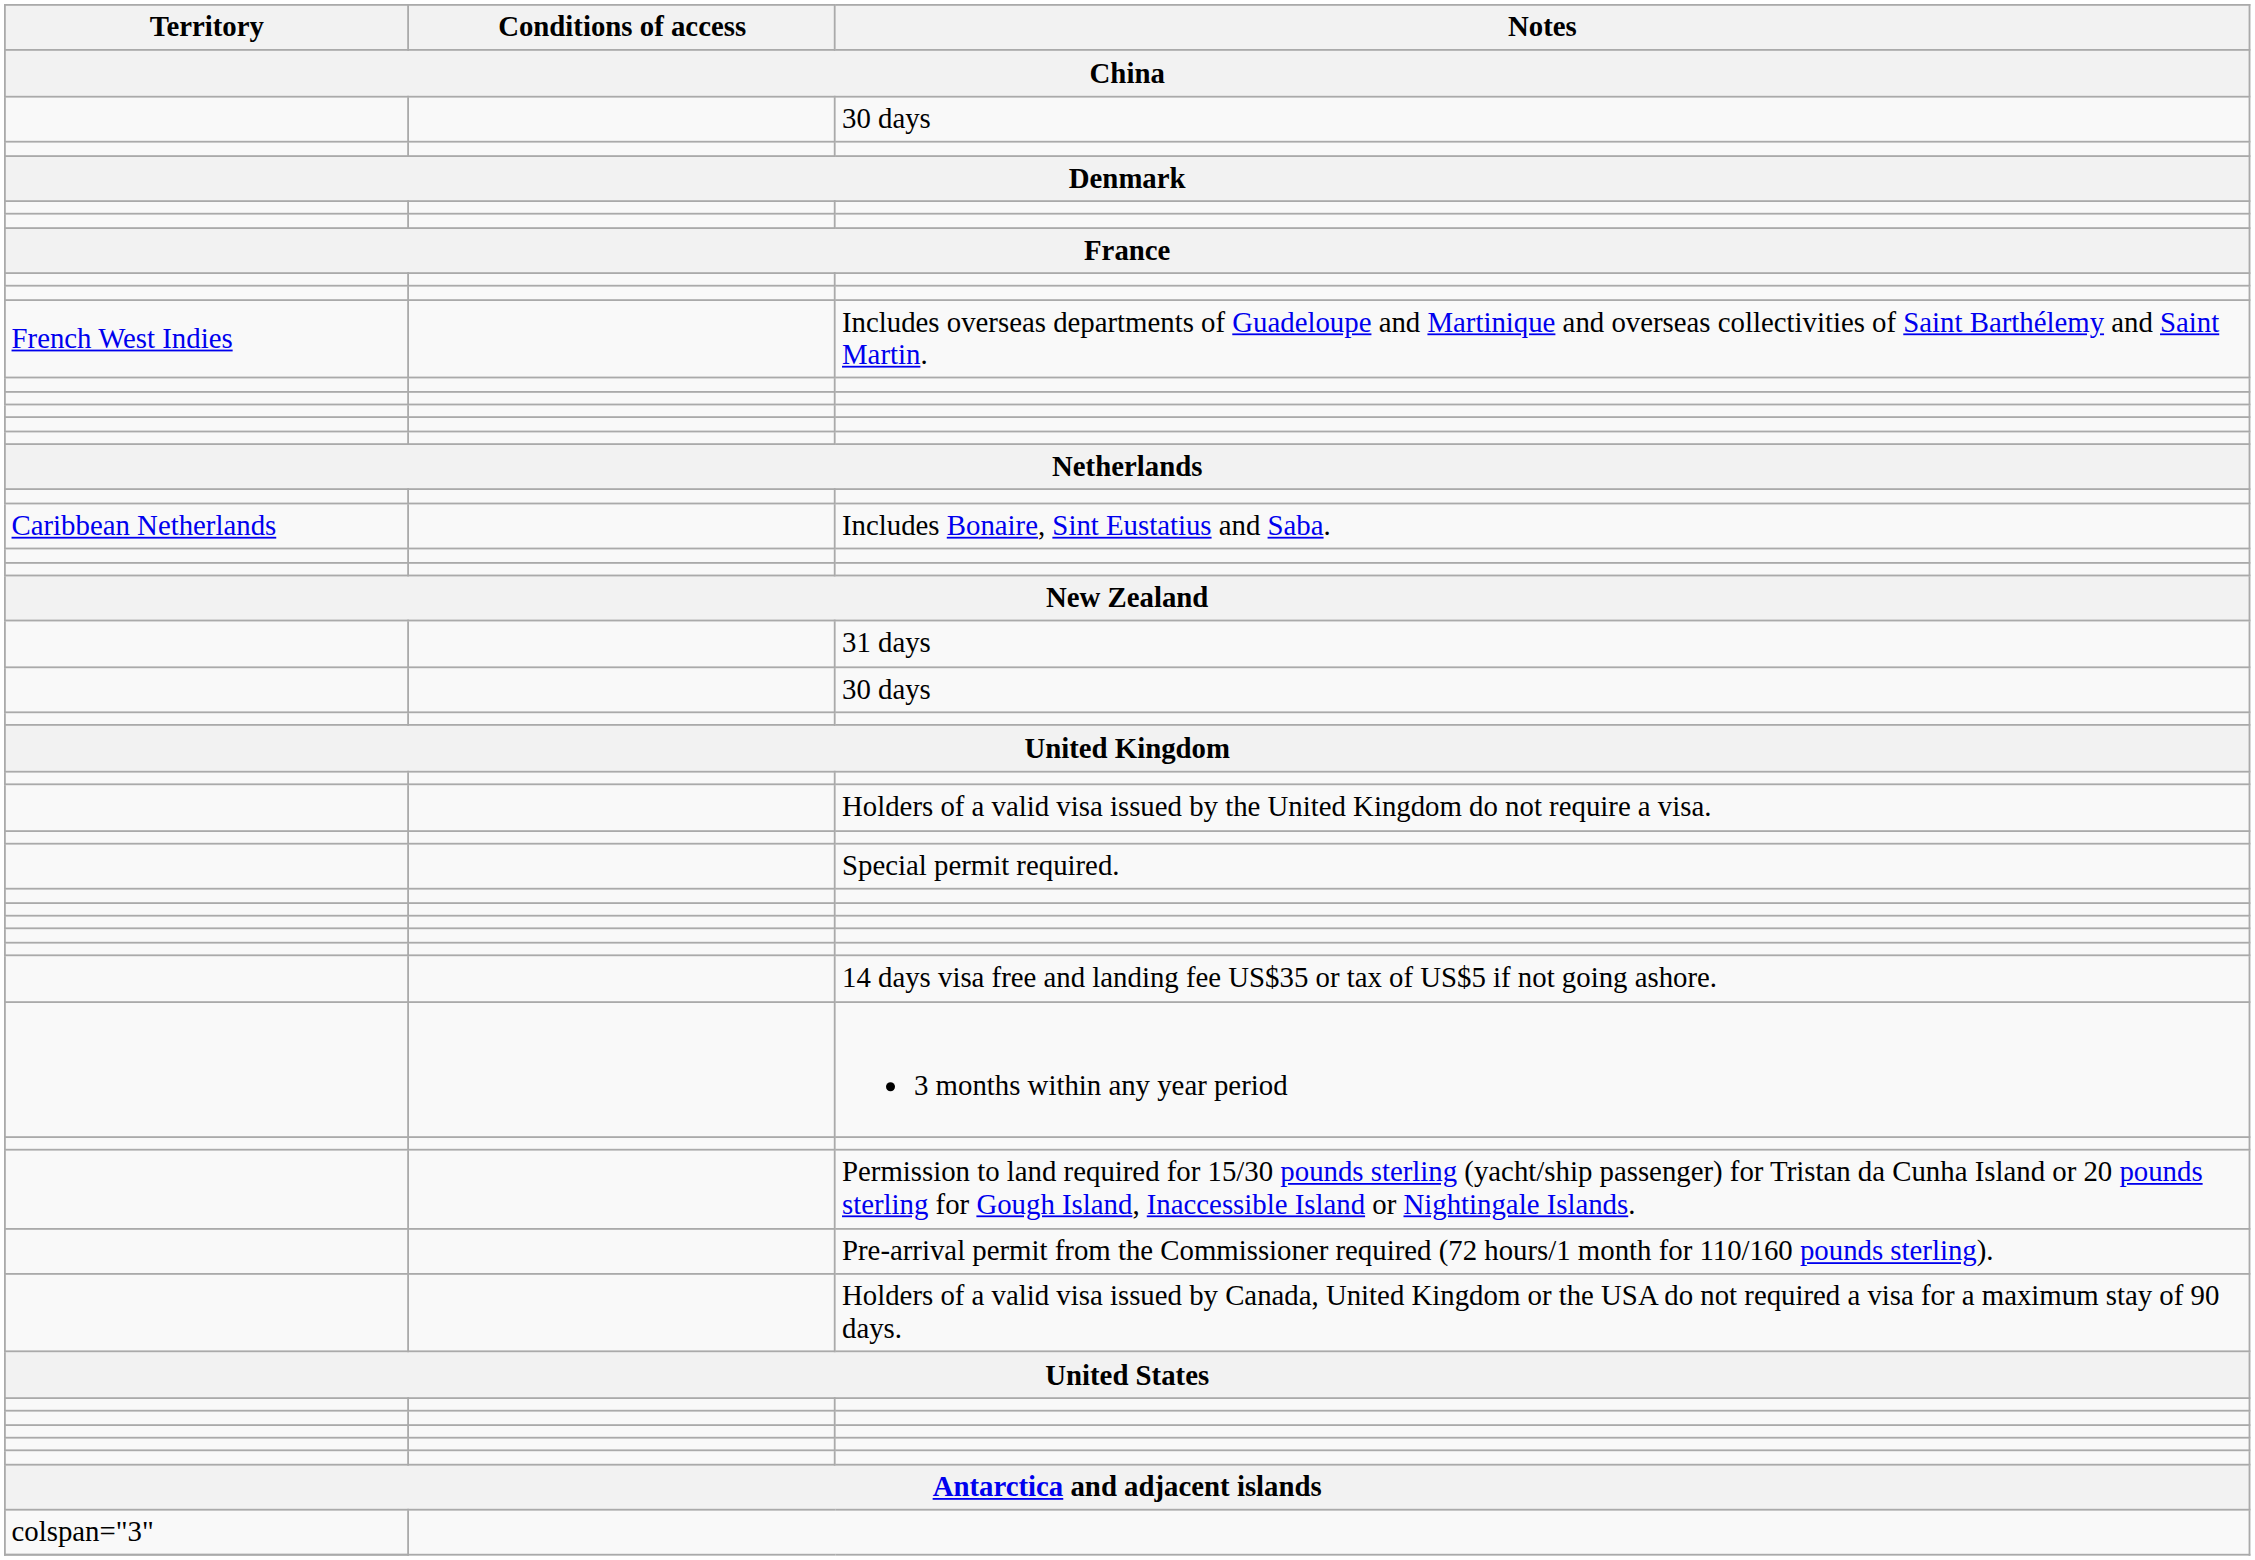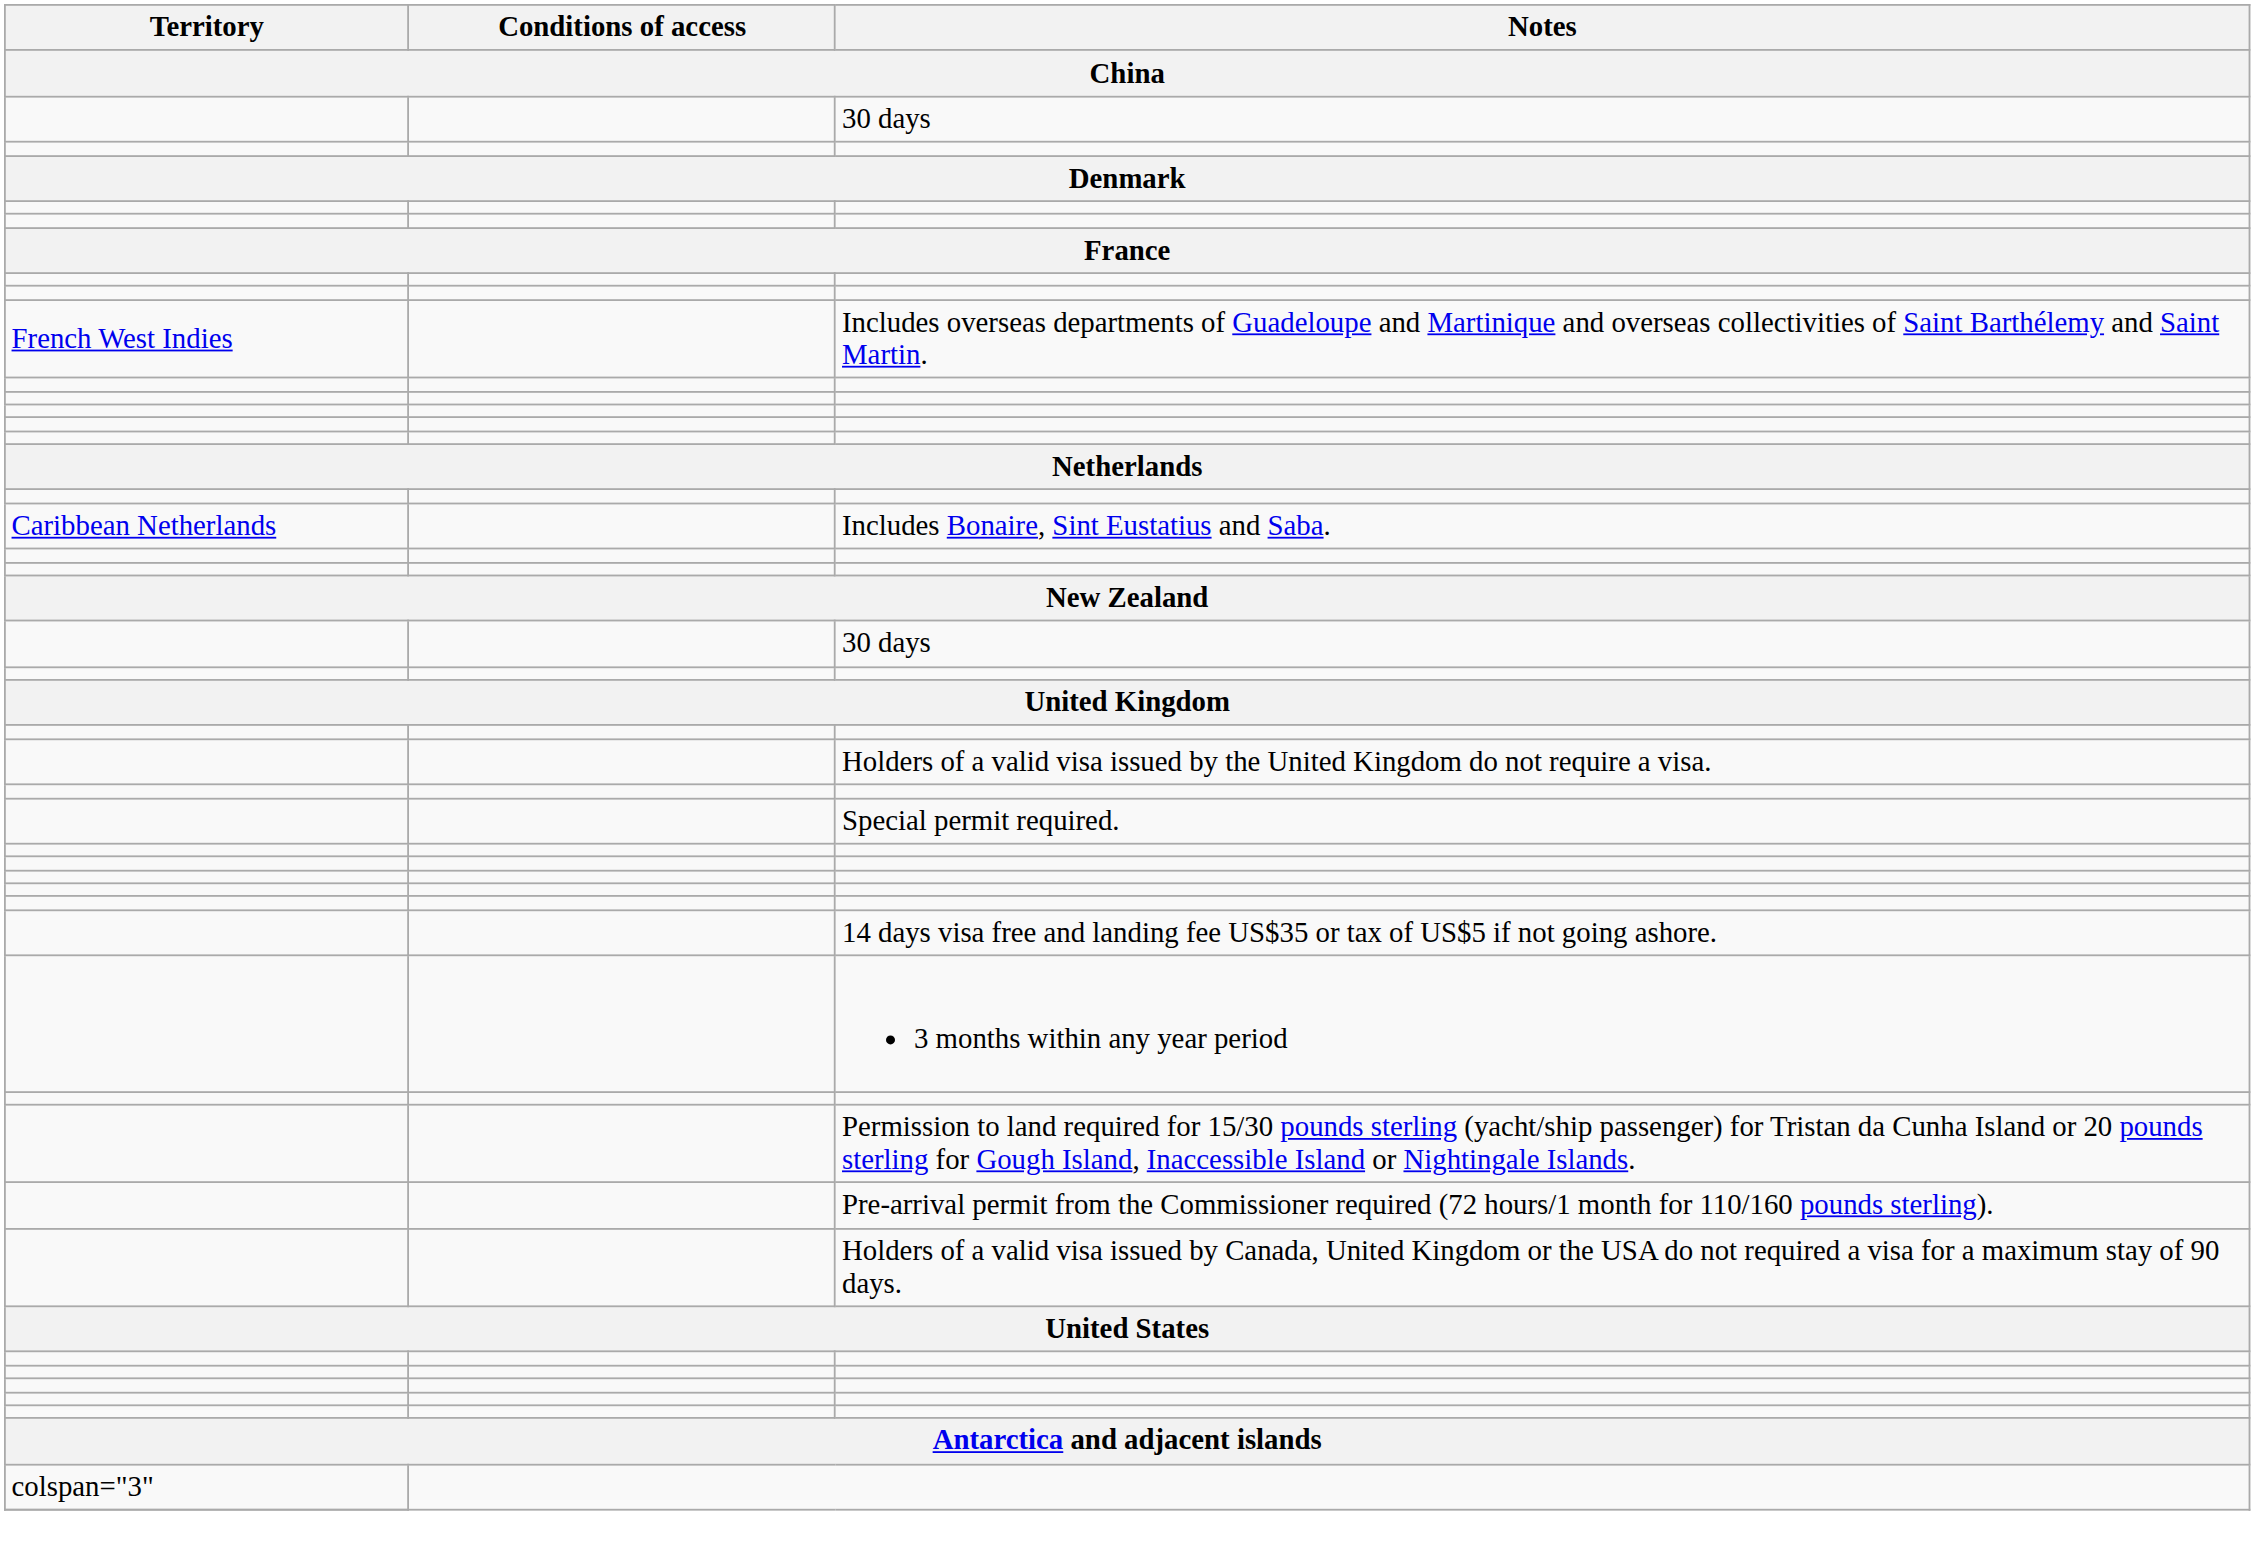- row: (207, 644)
